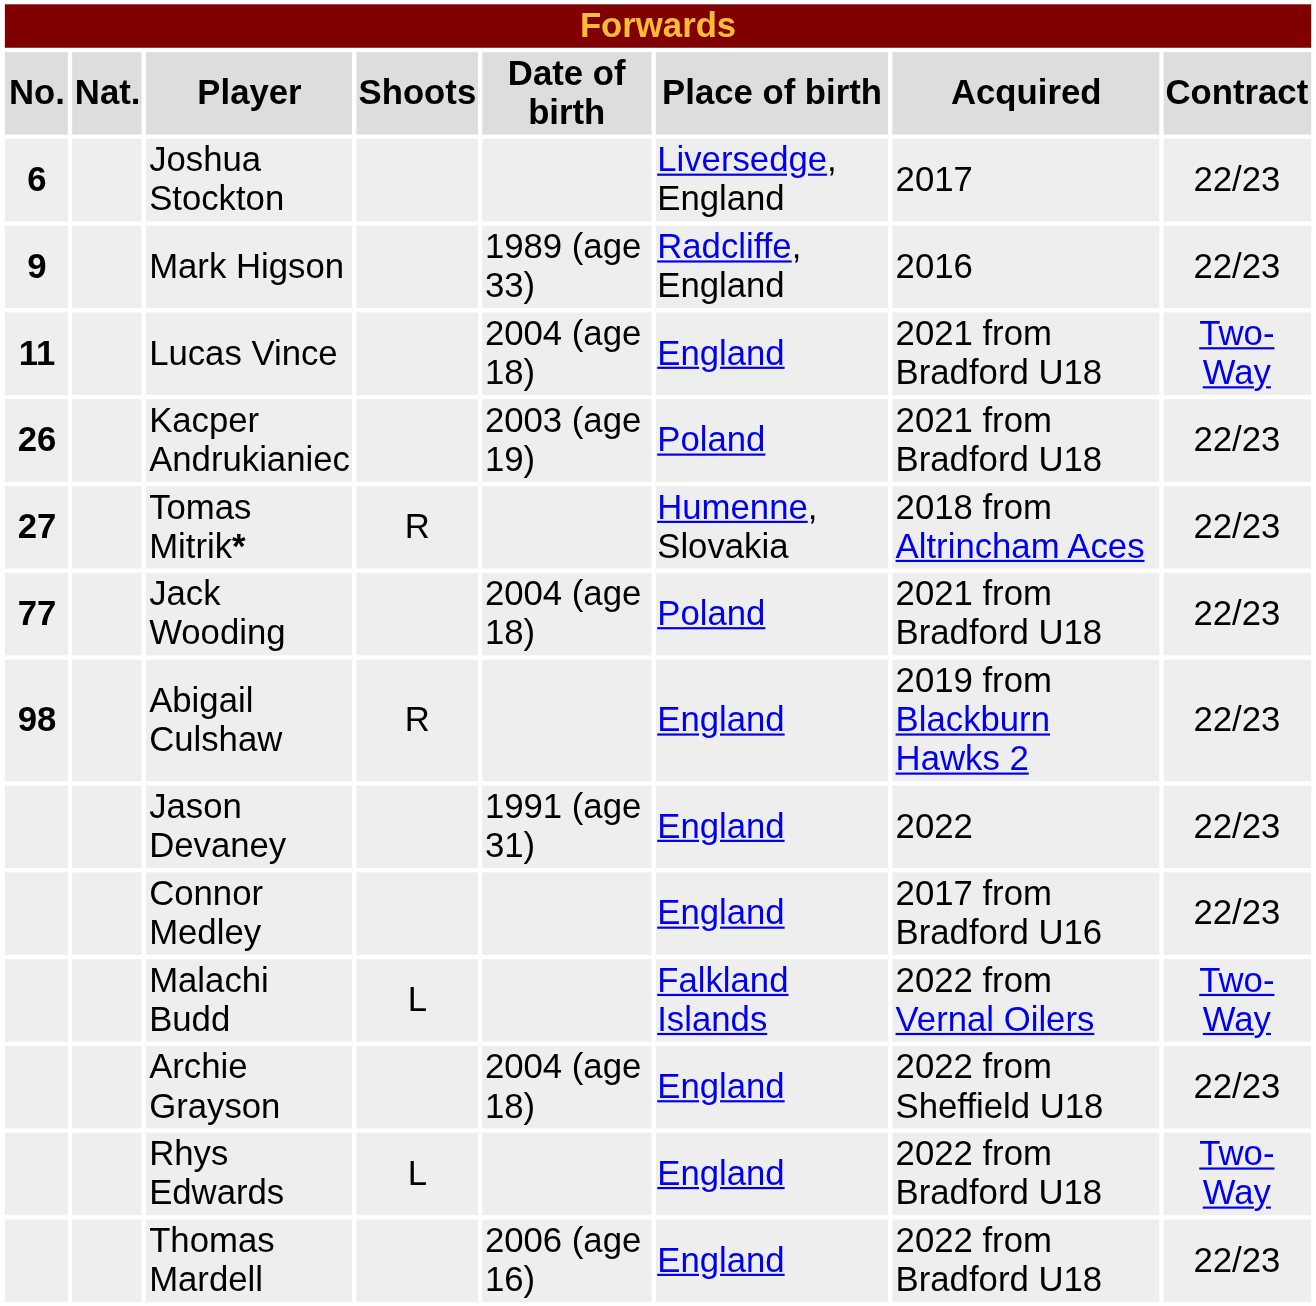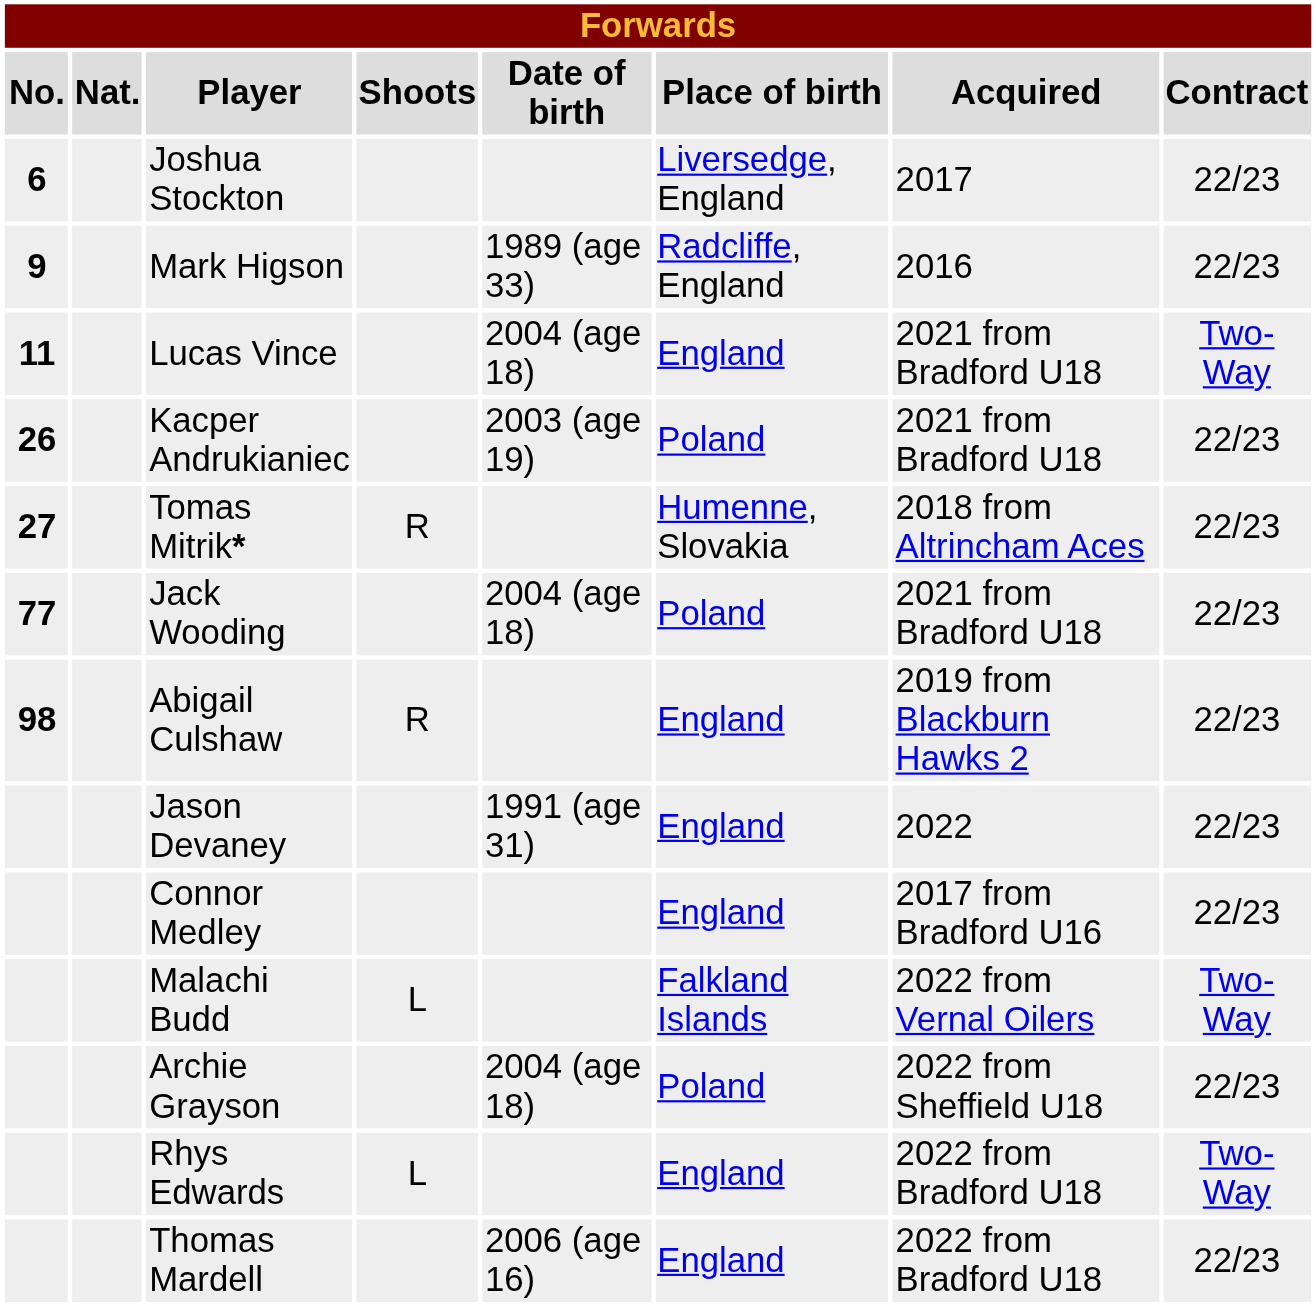(721, 1086) England -> (711, 1086) Poland
